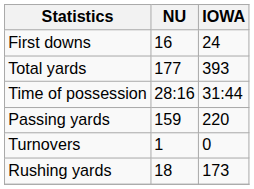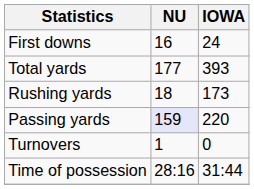rows swapped: (60, 171) <-> (78, 94)
(168, 119) no background -> (168, 119) lavender background
